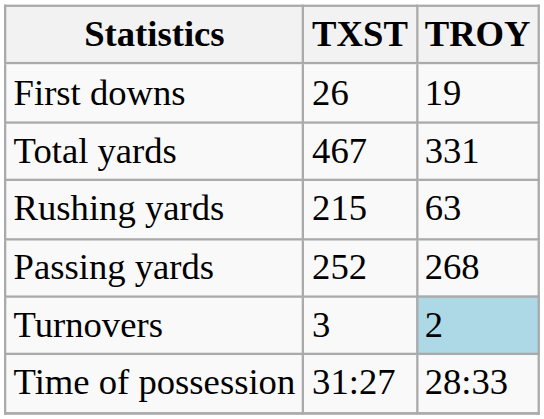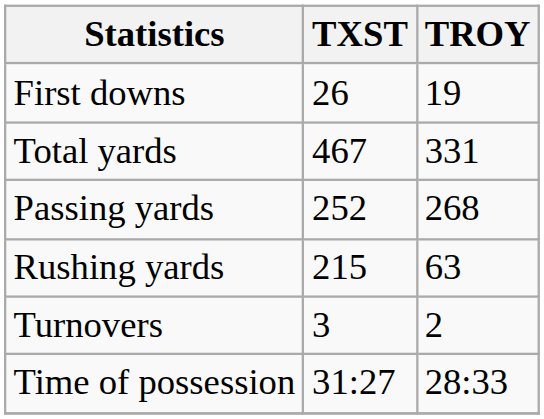rows swapped: (119, 208) <-> (114, 266)
(434, 324) lightblue background -> (434, 324) no background
